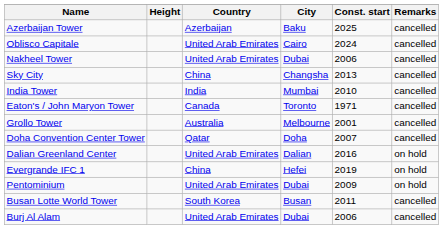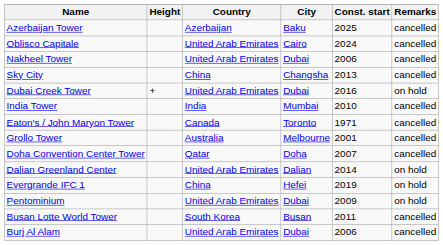+ row: (49, 91)
(346, 153) 2016 -> (346, 169) 2014
